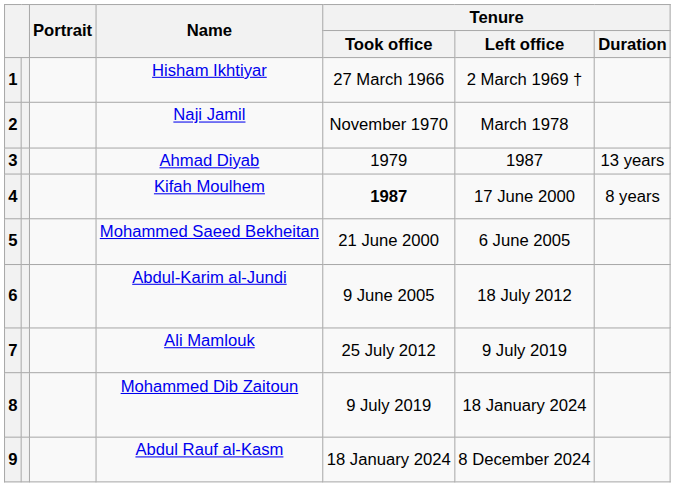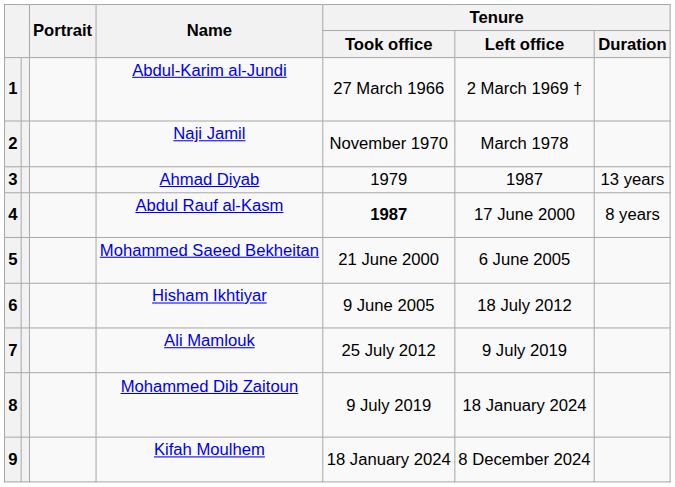(209, 70) Hisham Ikhtiyar -> (209, 70) Abdul-Karim al-Jundi
(209, 187) Kifah Moulhem -> (209, 205) Abdul Rauf al-Kasm
(209, 277) Abdul-Karim al-Jundi -> (209, 296) Hisham Ikhtiyar
(209, 450) Abdul Rauf al-Kasm -> (209, 450) Kifah Moulhem
